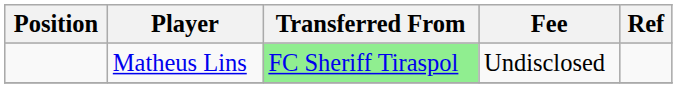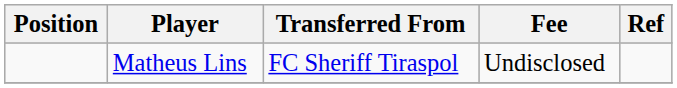(363, 62) lightgreen background -> (363, 62) no background
